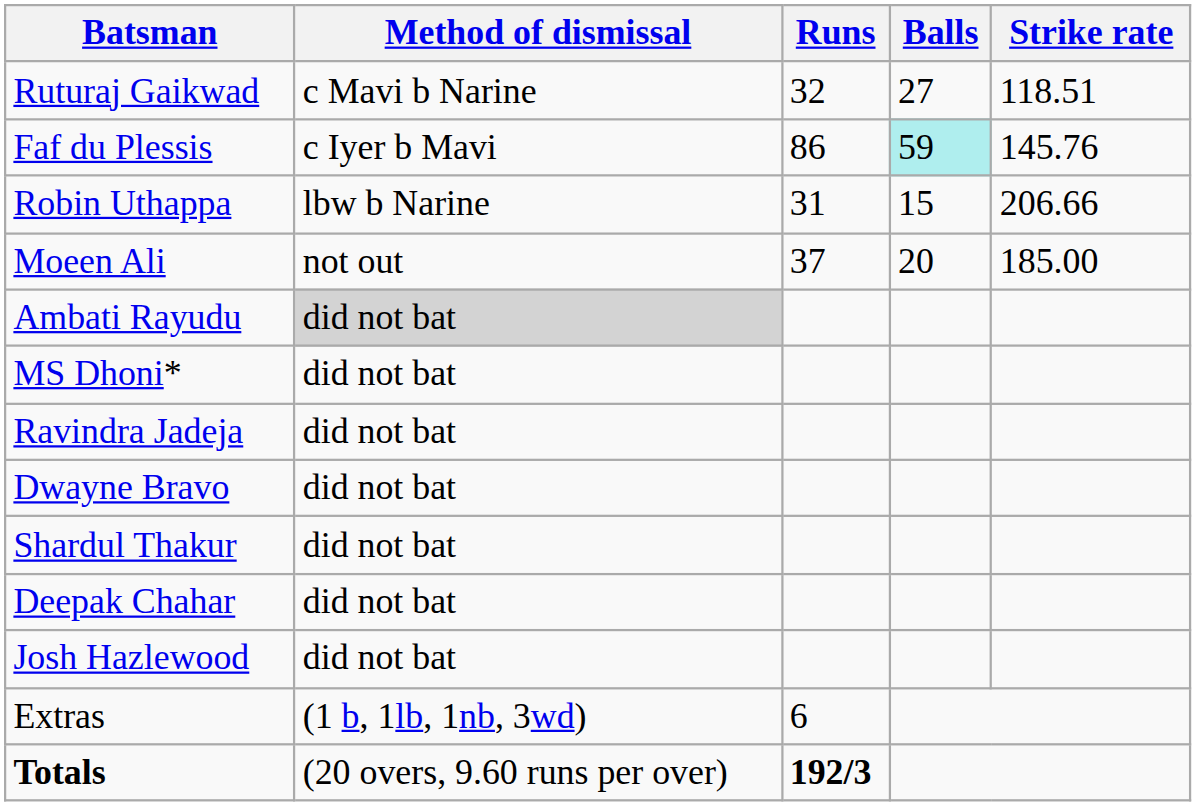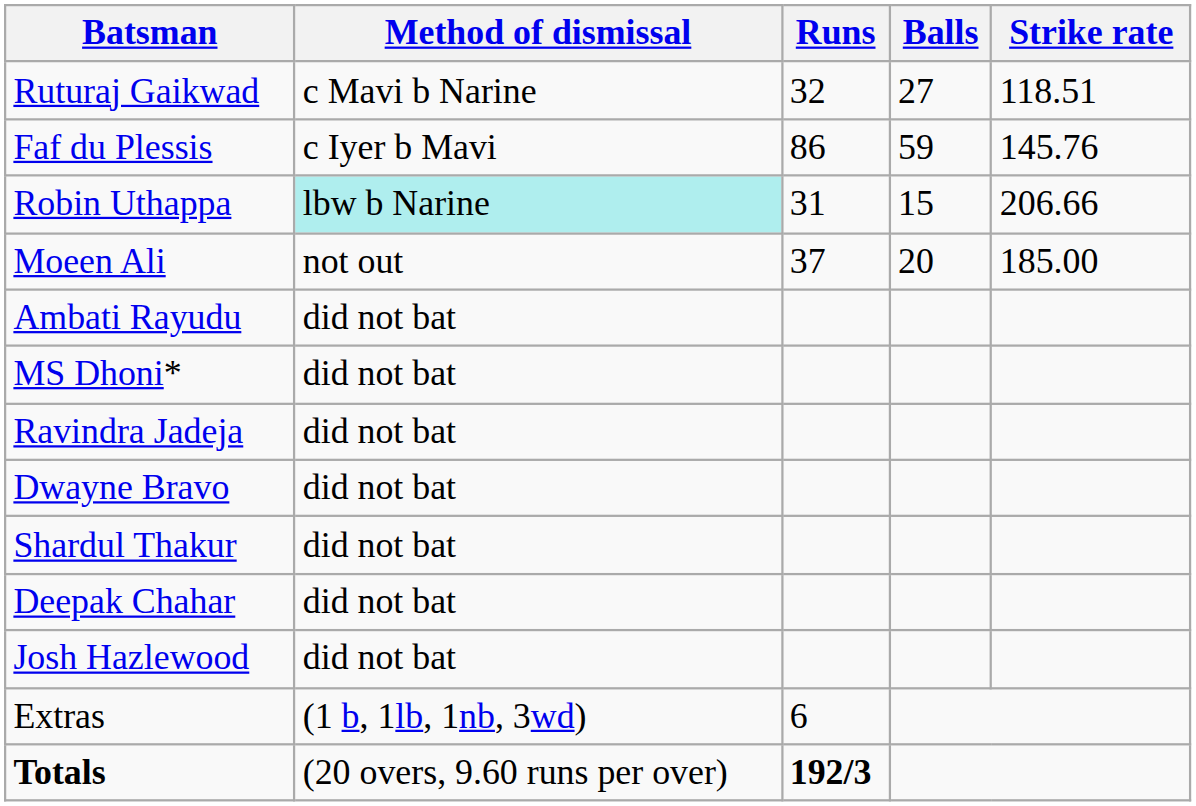(916, 146) paleturquoise background -> (916, 146) no background
(396, 203) no background -> (396, 203) paleturquoise background
(379, 317) lightgrey background -> (379, 317) no background
